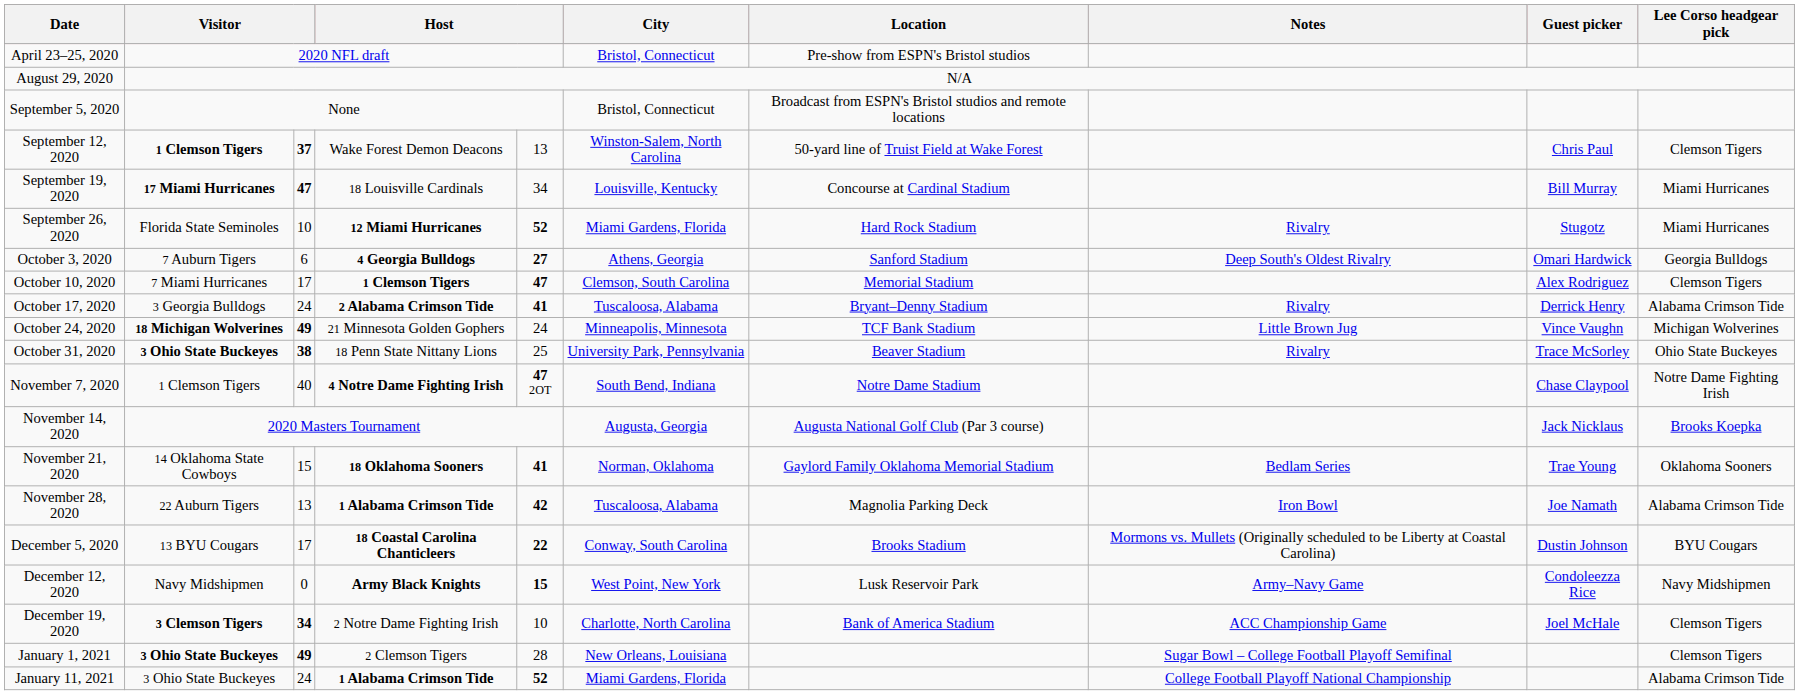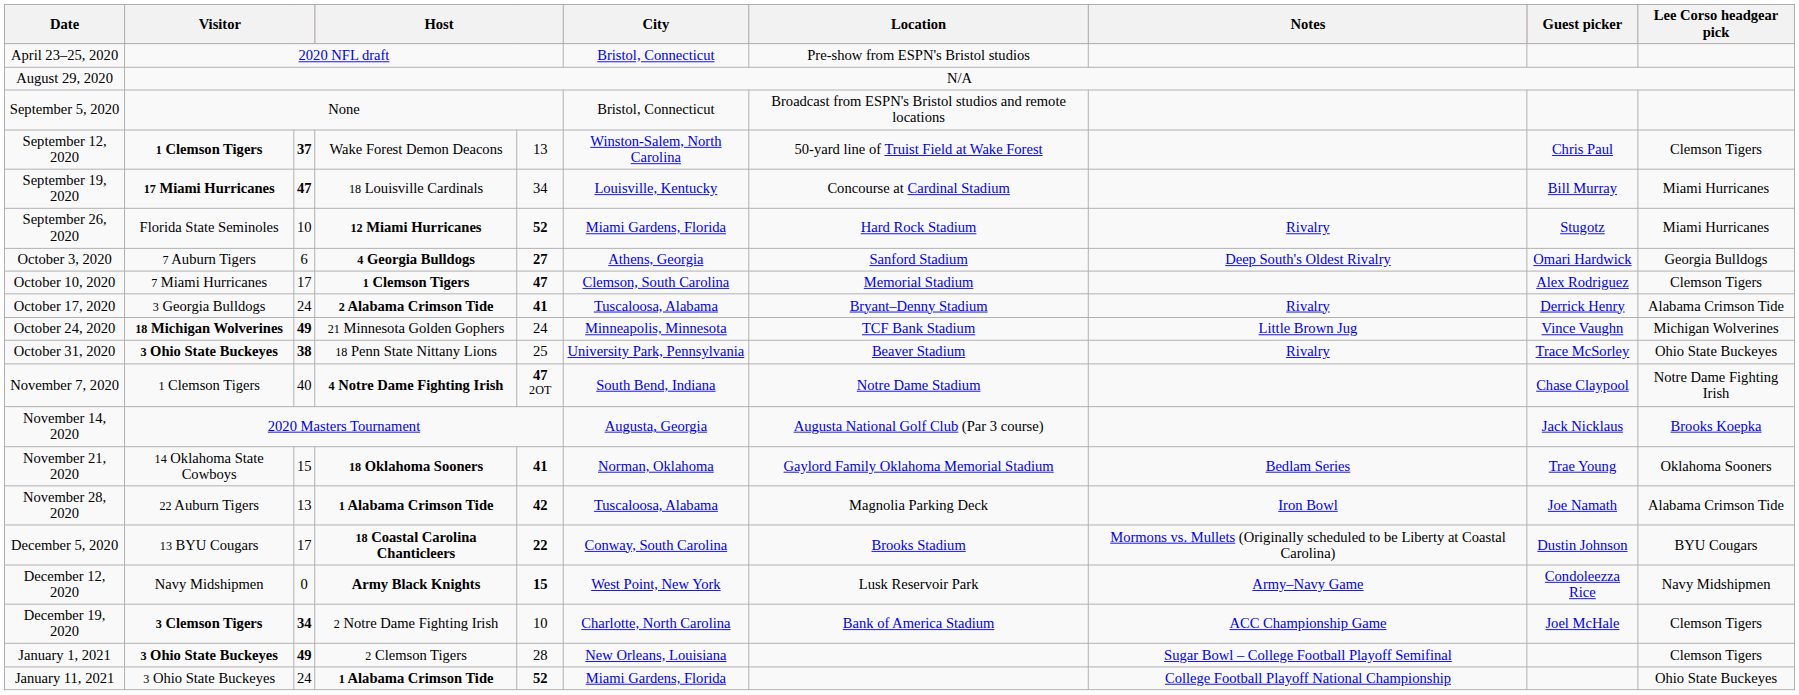(1716, 678) Alabama Crimson Tide -> (1716, 678) Ohio State Buckeyes
